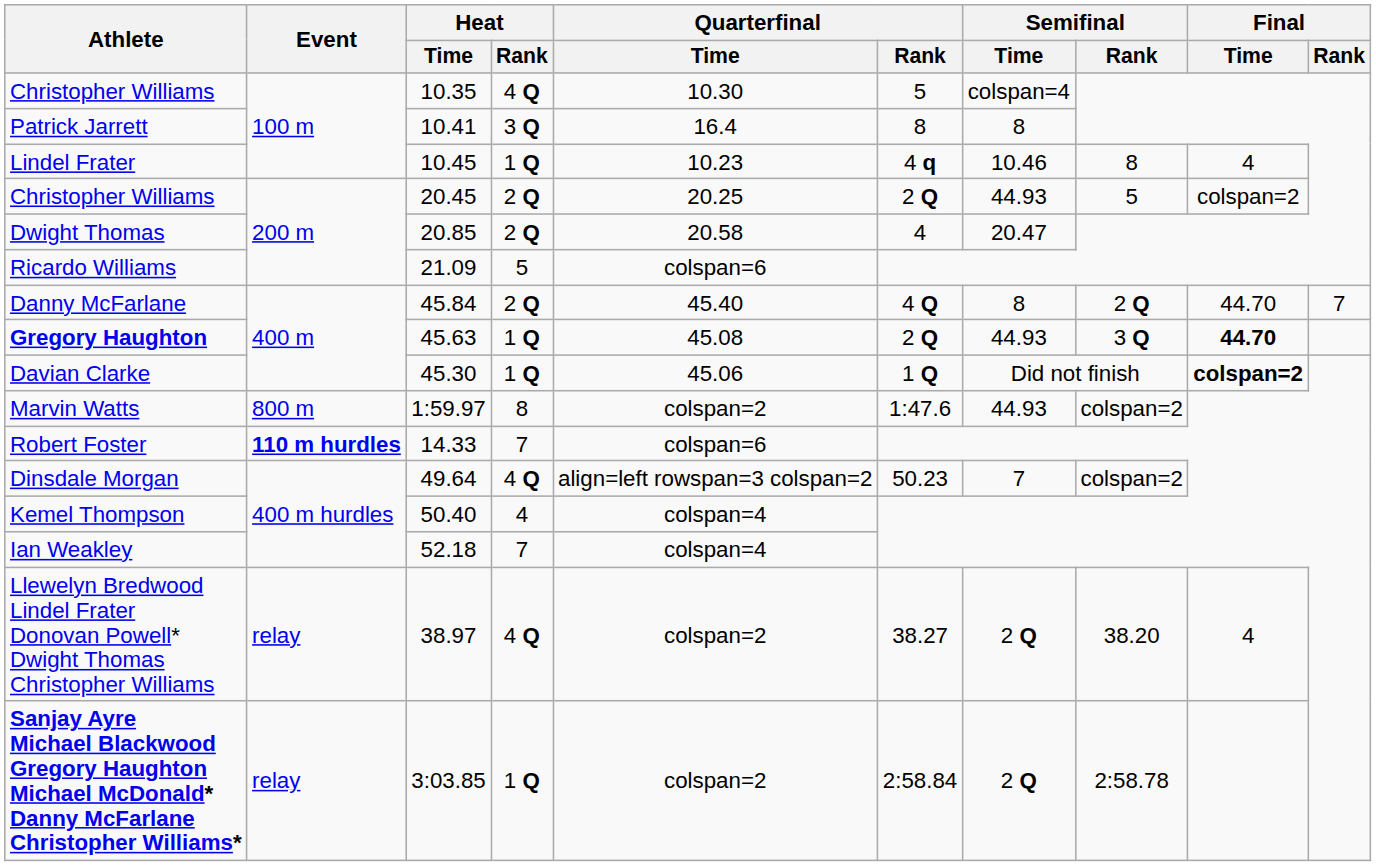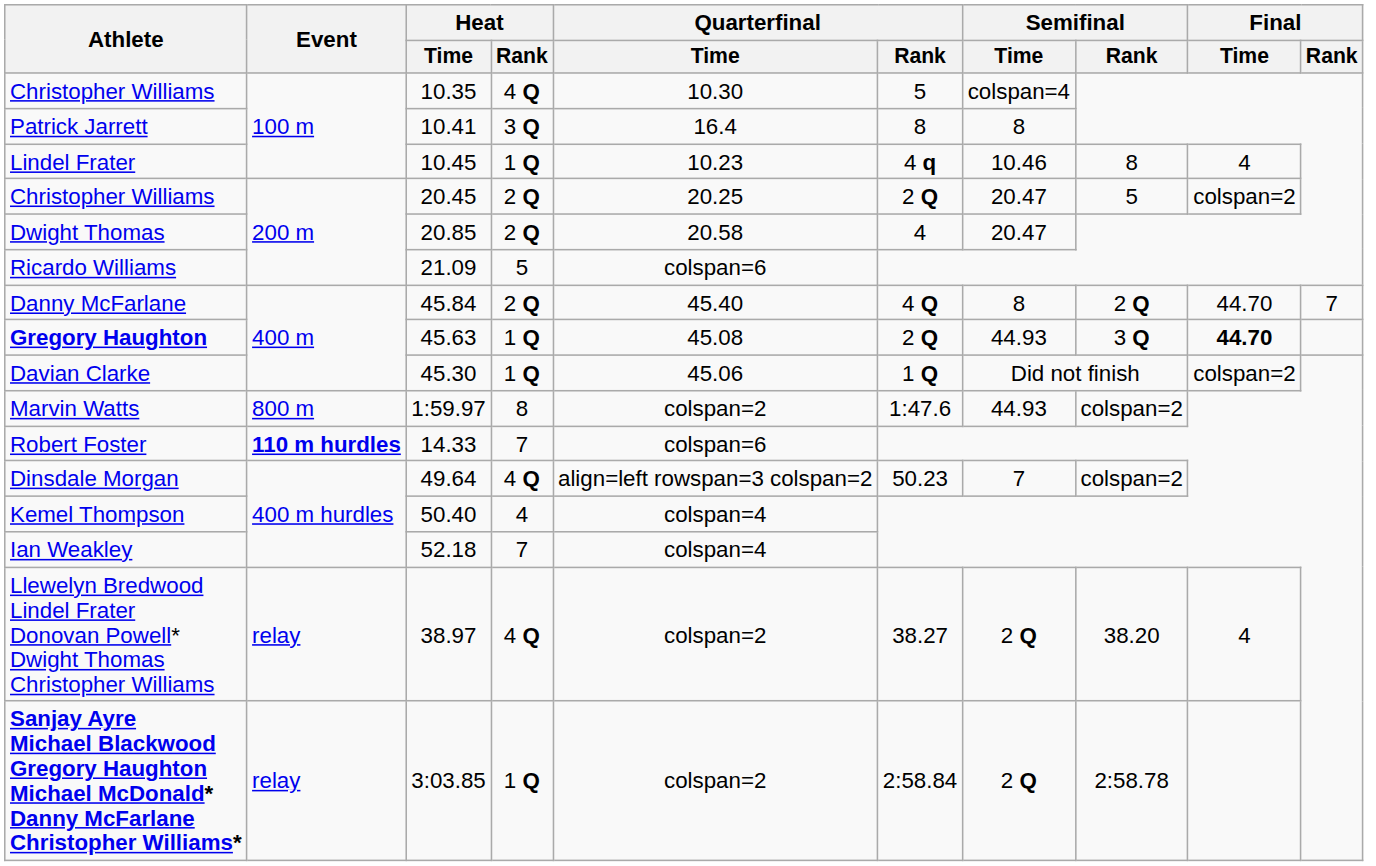(1019, 197) 44.93 -> (1019, 197) 20.47
(1248, 373) bold -> (1244, 373) normal
